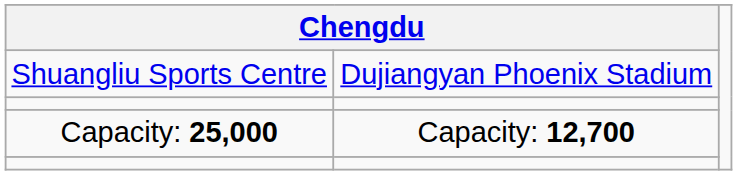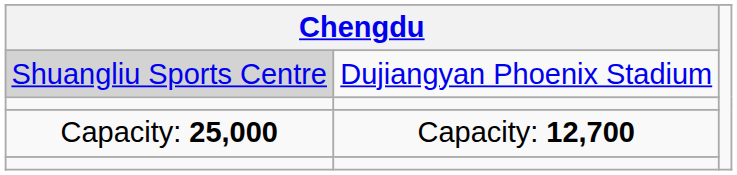(169, 73) no background -> (169, 73) lightgrey background
